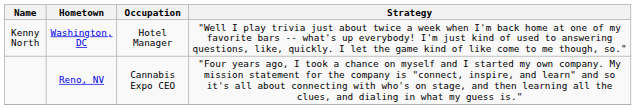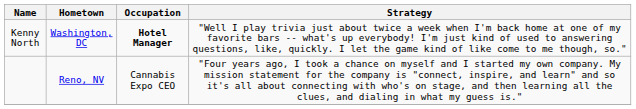(153, 38) normal -> (153, 38) bold
